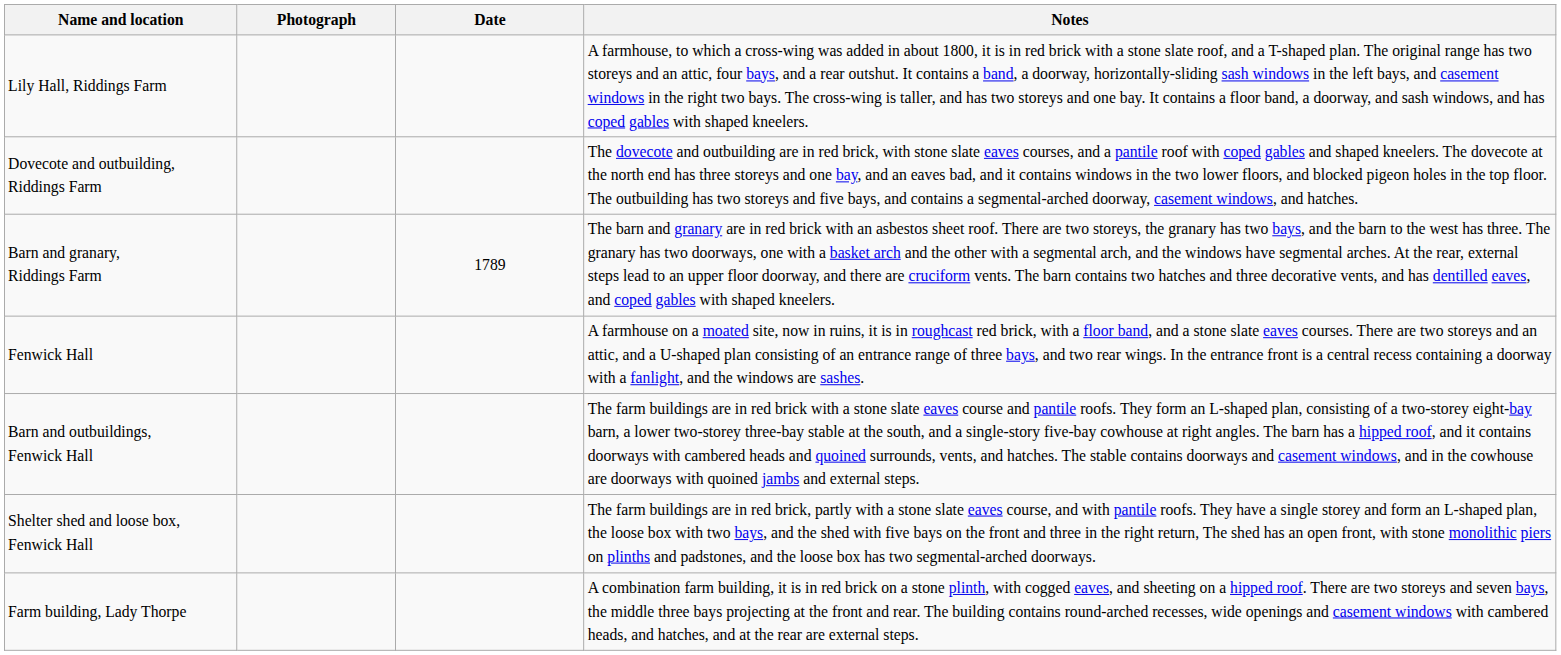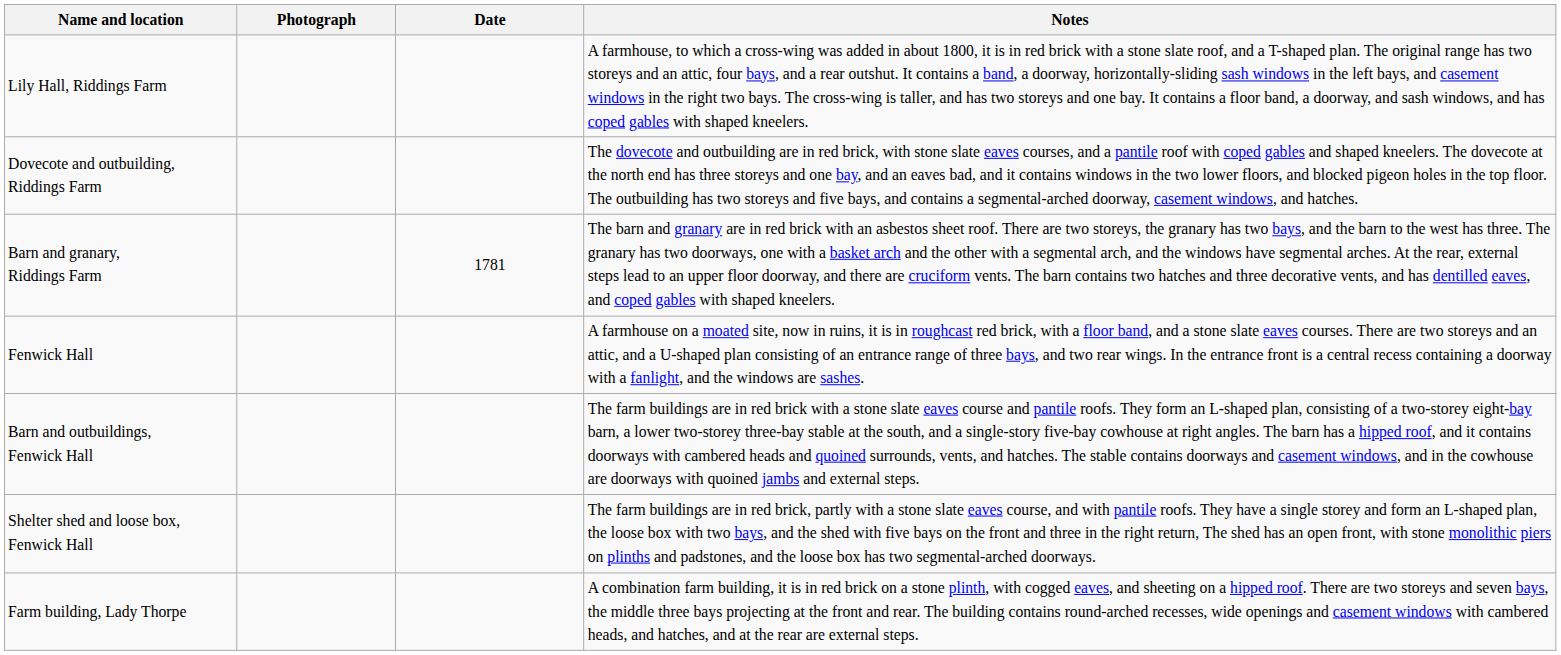(490, 264) 1789 -> (490, 264) 1781
